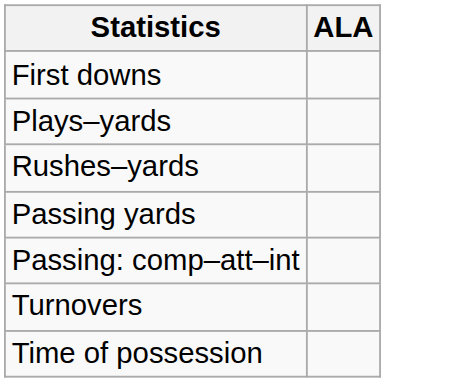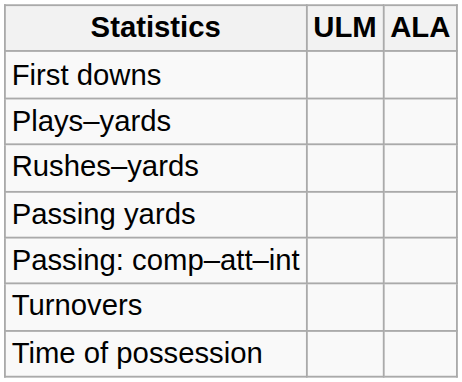+ column: (345, 27)
